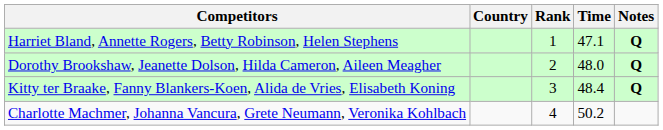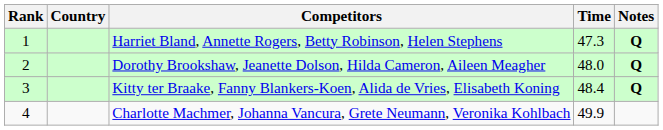columns swapped: (553, 16) <-> (237, 16)
(591, 40) 47.1 -> (591, 40) 47.3
(591, 112) 50.2 -> (591, 112) 49.9
